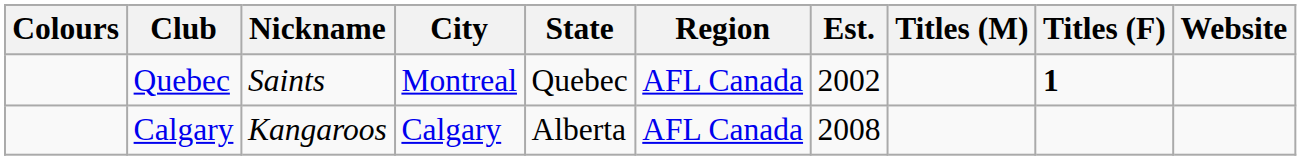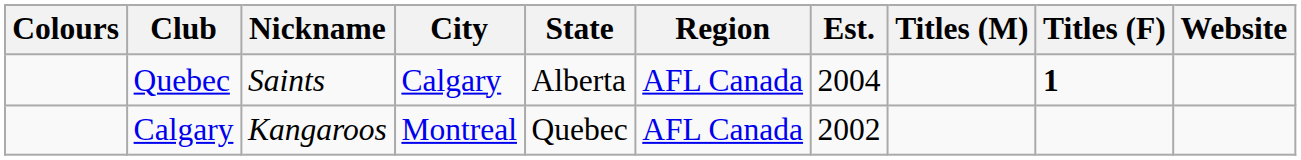(459, 79) Montreal -> (451, 79) Calgary
(580, 79) Quebec -> (579, 79) Alberta
(849, 79) 2002 -> (849, 79) 2004
(451, 129) Calgary -> (459, 129) Montreal
(579, 129) Alberta -> (580, 129) Quebec
(849, 129) 2008 -> (849, 129) 2002
